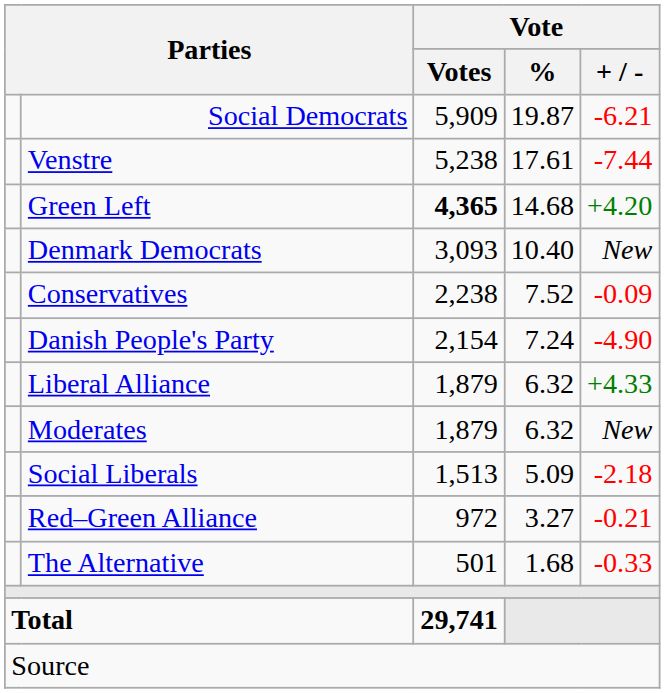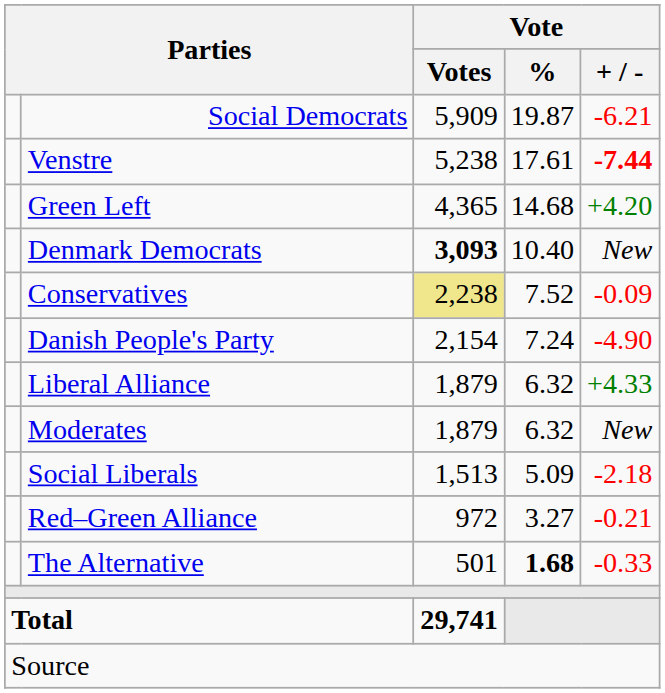(623, 160) normal -> (623, 160) bold
(466, 205) bold -> (466, 205) normal
(466, 250) normal -> (466, 250) bold
(466, 294) no background -> (466, 294) khaki background
(549, 562) normal -> (549, 562) bold
